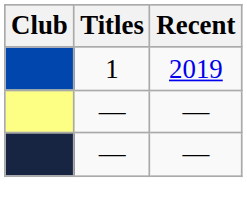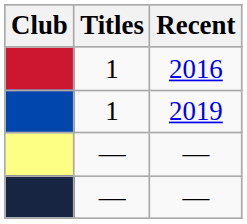+ row: (112, 68)
